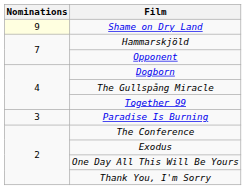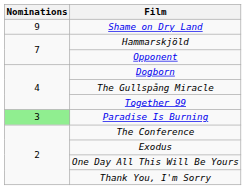(37, 27) lightyellow background -> (37, 27) no background
(37, 117) no background -> (37, 117) lightgreen background
